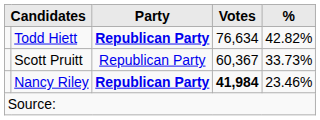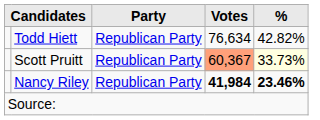(152, 38) bold -> (148, 38) normal
(237, 60) no background -> (230, 60) lightsalmon background
(289, 60) no background -> (281, 60) lightyellow background
(152, 82) bold -> (148, 82) normal
(289, 82) normal -> (281, 82) bold
